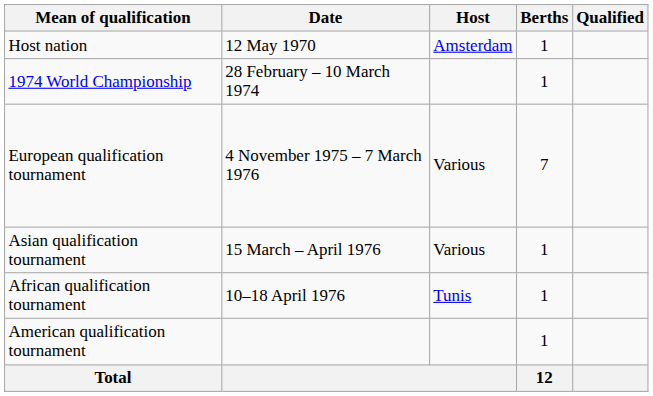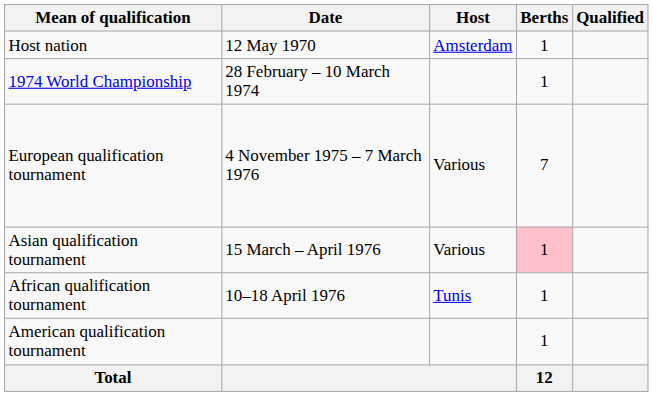(544, 249) no background -> (544, 249) pink background
